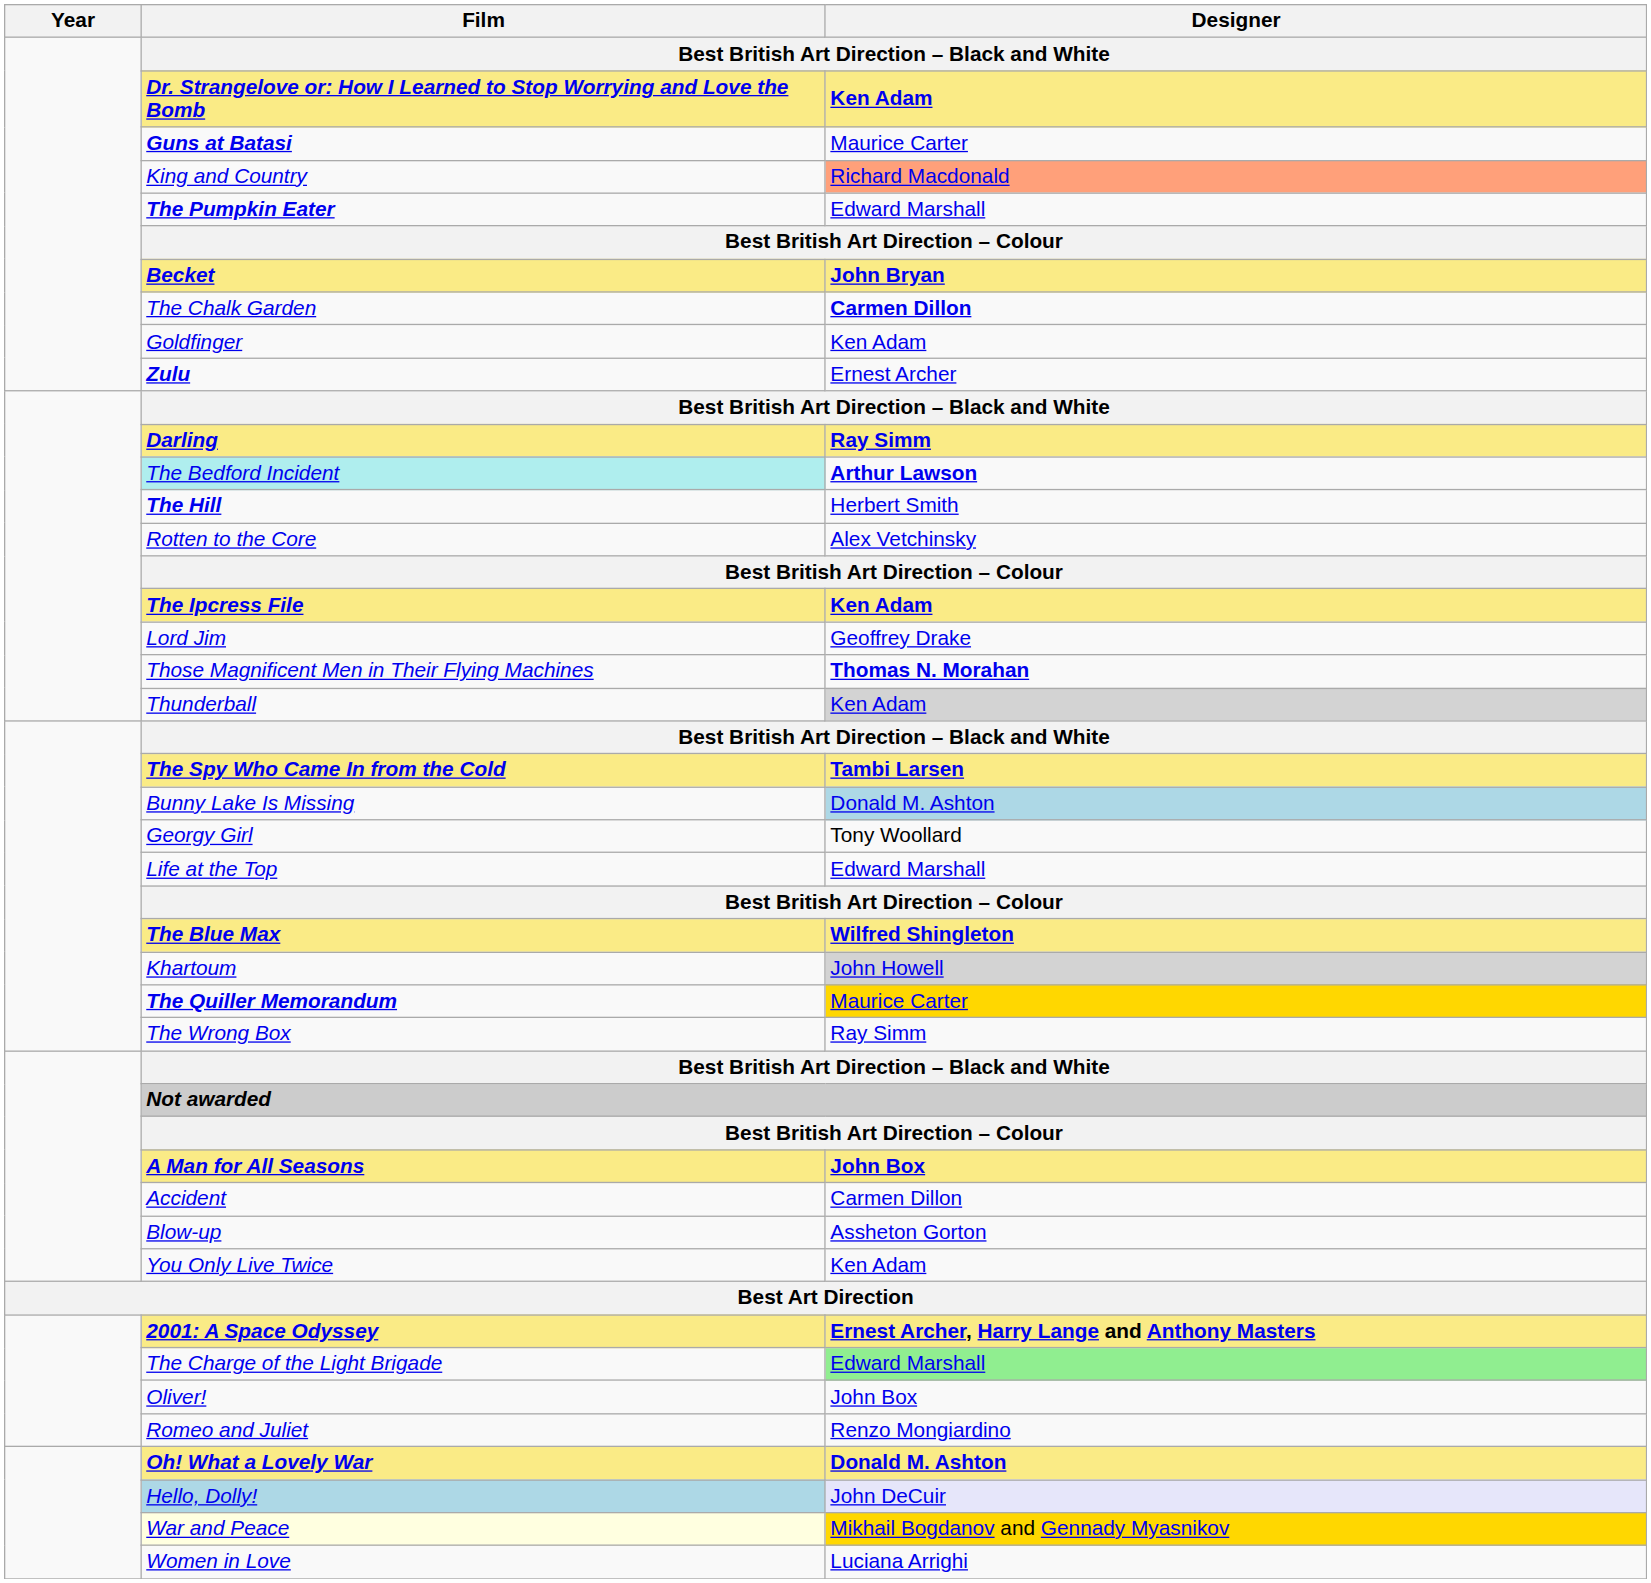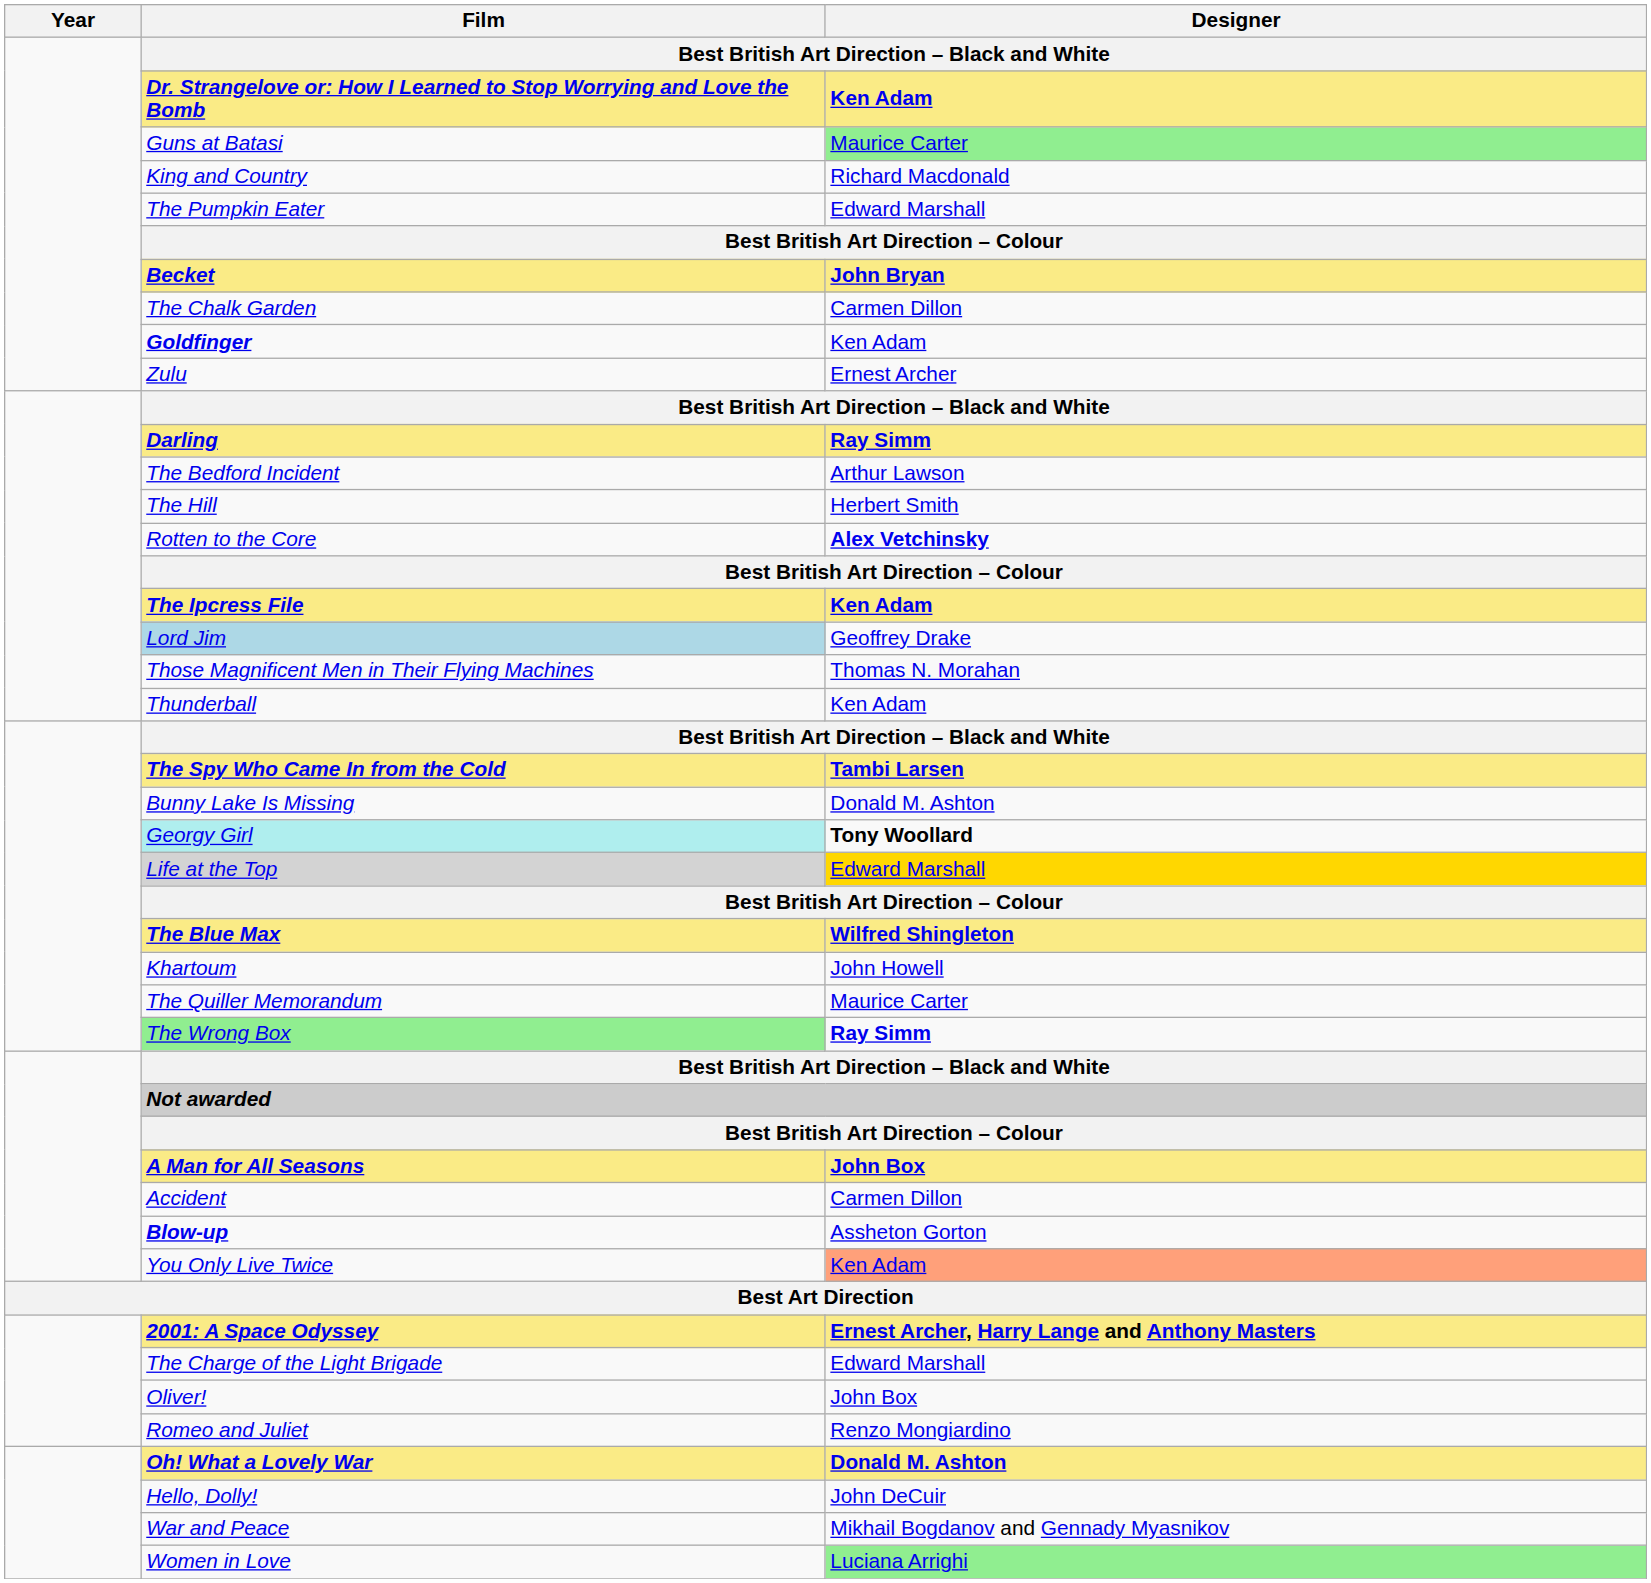(219, 143) bold -> (214, 143) normal
(899, 143) no background -> (899, 143) lightgreen background
(920, 176) lightsalmon background -> (920, 176) no background
(240, 209) bold -> (235, 209) normal
(901, 308) bold -> (896, 308) normal
(194, 341) normal -> (199, 341) bold
(168, 374) bold -> (166, 374) normal
(243, 473) paleturquoise background -> (243, 473) no background
(904, 473) bold -> (897, 473) normal
(184, 506) bold -> (182, 506) normal
(903, 539) normal -> (910, 539) bold
(186, 638) no background -> (186, 638) lightblue background
(930, 671) bold -> (925, 671) normal
(878, 704) lightgrey background -> (878, 704) no background
(912, 803) lightblue background -> (912, 803) no background
(199, 836) no background -> (199, 836) paleturquoise background
(896, 836) normal -> (902, 836) bold
(212, 869) no background -> (212, 869) lightgrey background
(908, 869) no background -> (908, 869) gold background
(887, 968) lightgrey background -> (887, 968) no background
(272, 1001) bold -> (264, 1001) normal
(899, 1001) gold background -> (899, 1001) no background
(218, 1034) no background -> (218, 1034) lightgreen background
(878, 1034) normal -> (881, 1034) bold
(184, 1231) normal -> (187, 1231) bold
(878, 1264) no background -> (878, 1264) lightsalmon background
(908, 1363) lightgreen background -> (908, 1363) no background
(202, 1495) lightblue background -> (202, 1495) no background
(888, 1495) lavender background -> (888, 1495) no background
(218, 1528) lightyellow background -> (218, 1528) no background
(1030, 1528) gold background -> (1030, 1528) no background
(899, 1561) no background -> (899, 1561) lightgreen background
